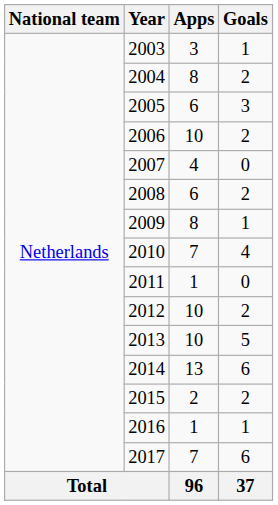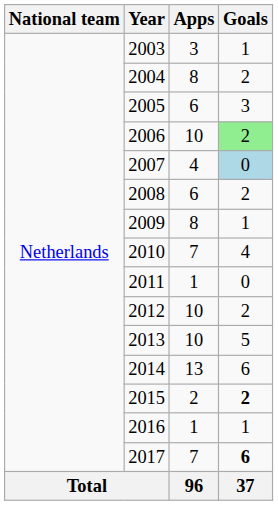(245, 135) no background -> (245, 135) lightgreen background
(245, 164) no background -> (245, 164) lightblue background
(245, 398) normal -> (245, 398) bold
(245, 456) normal -> (245, 456) bold
